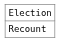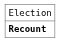(27, 29) normal -> (27, 29) bold
